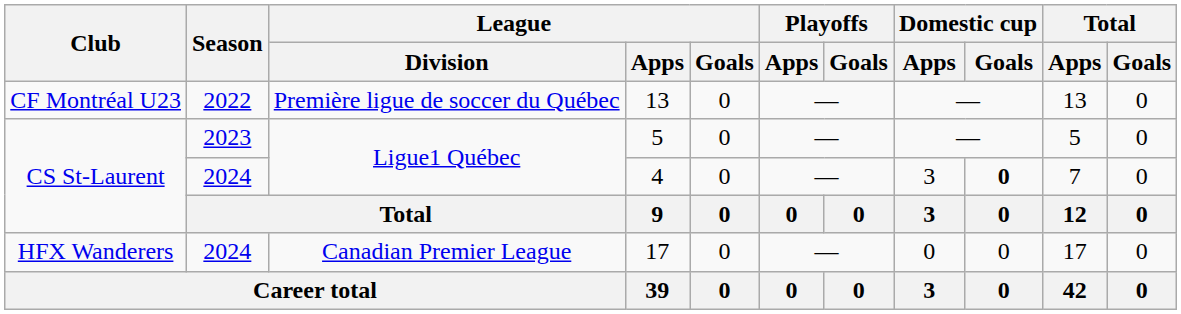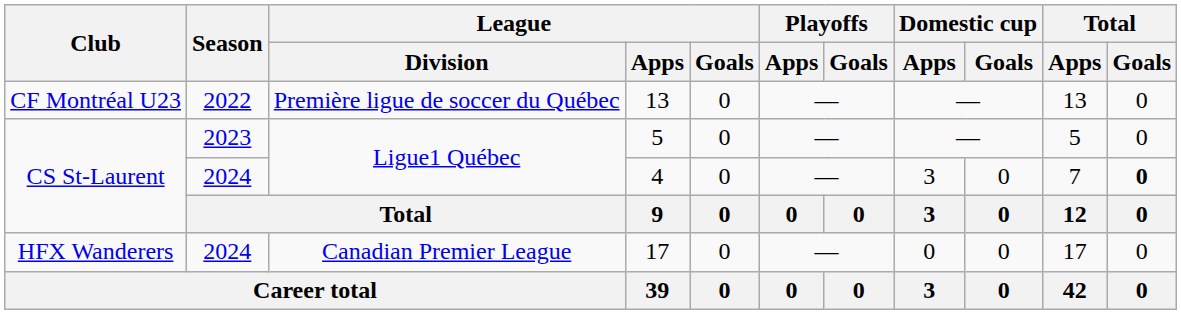(1004, 175) bold -> (1004, 175) normal
(1142, 175) normal -> (1142, 175) bold
